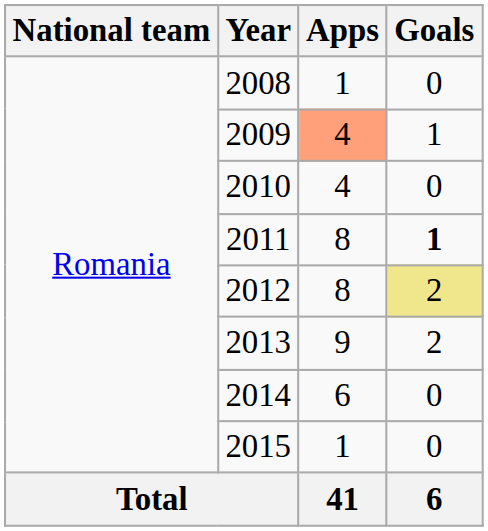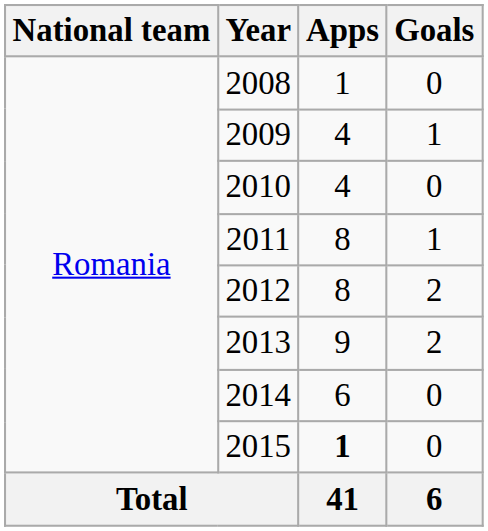(343, 134) lightsalmon background -> (343, 134) no background
(434, 238) bold -> (434, 238) normal
(434, 290) khaki background -> (434, 290) no background
(343, 446) normal -> (343, 446) bold
